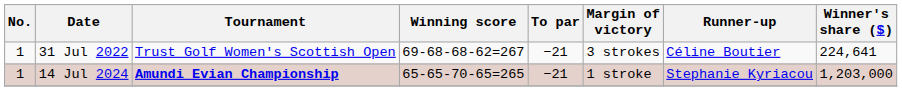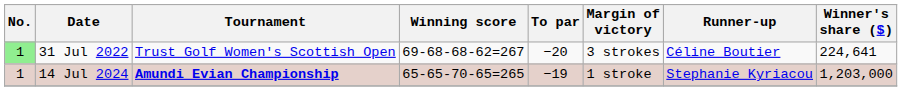(20, 53) no background -> (20, 53) lightgreen background
(555, 53) −21 -> (555, 53) −20
(555, 75) −21 -> (555, 75) −19
